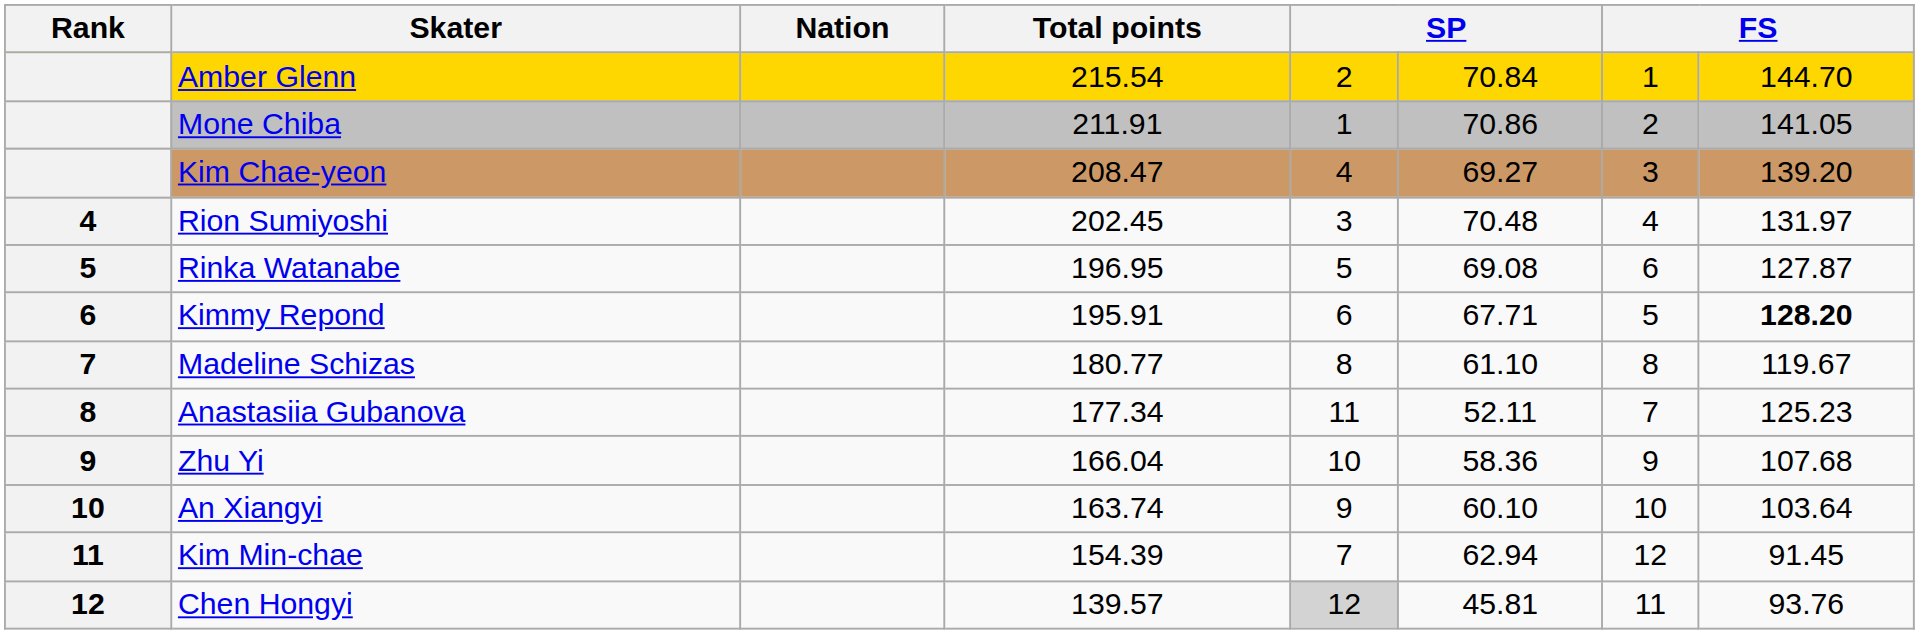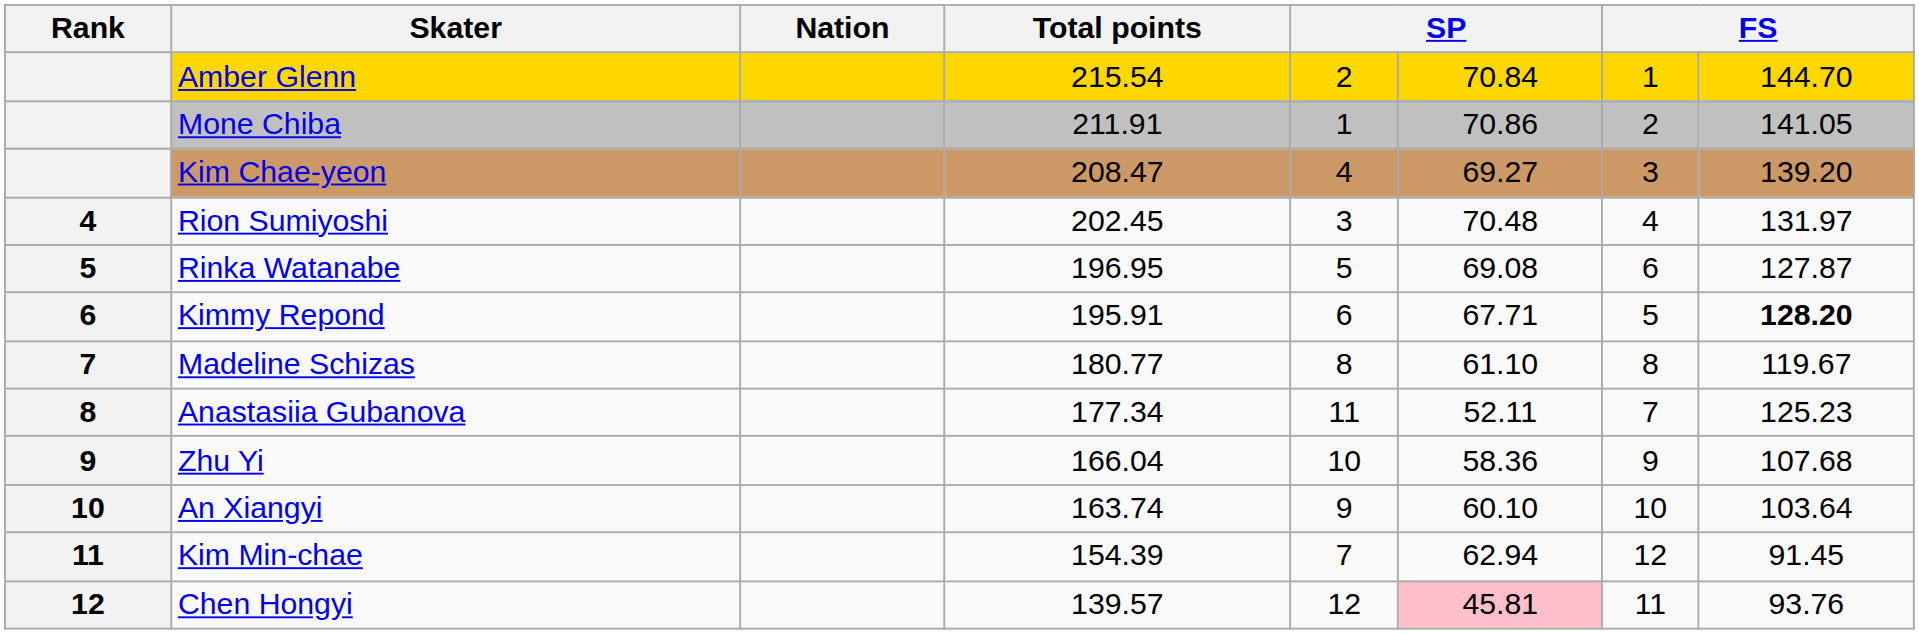(1344, 603) lightgrey background -> (1344, 603) no background
(1500, 603) no background -> (1500, 603) pink background
